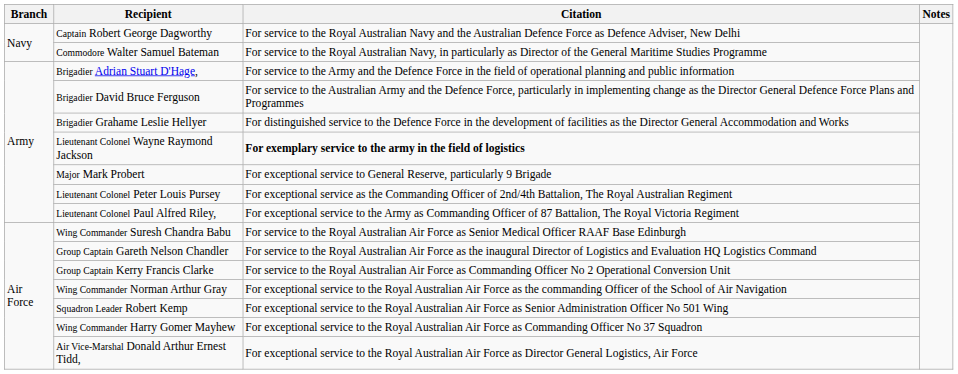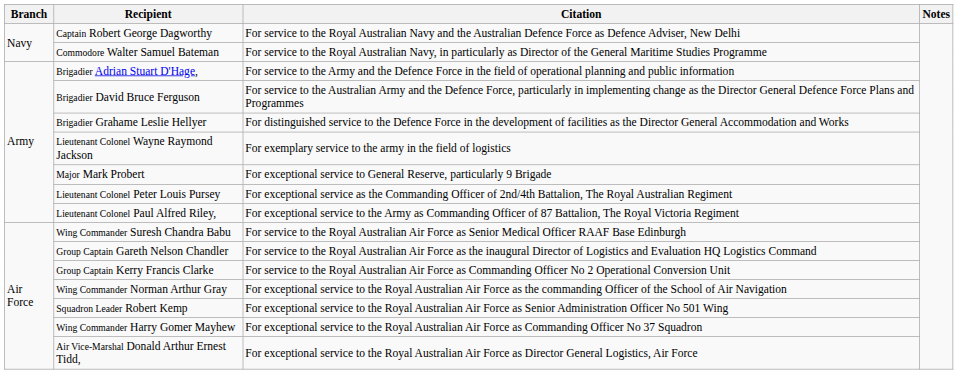(385, 149) bold -> (378, 149) normal
